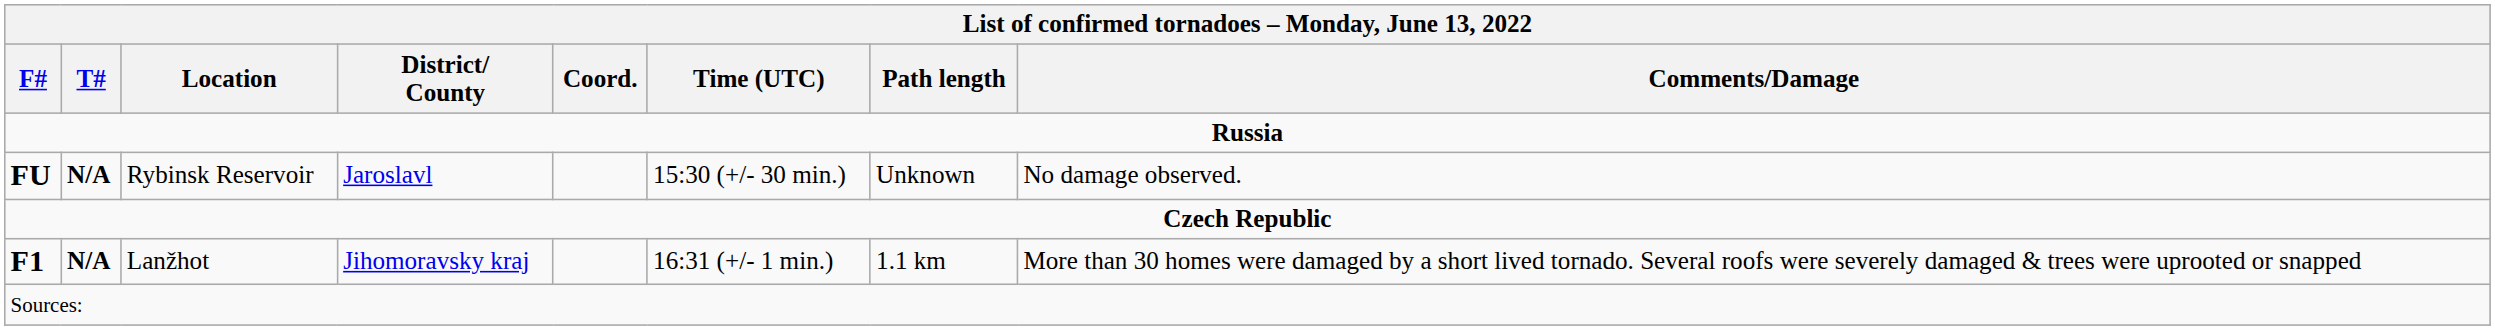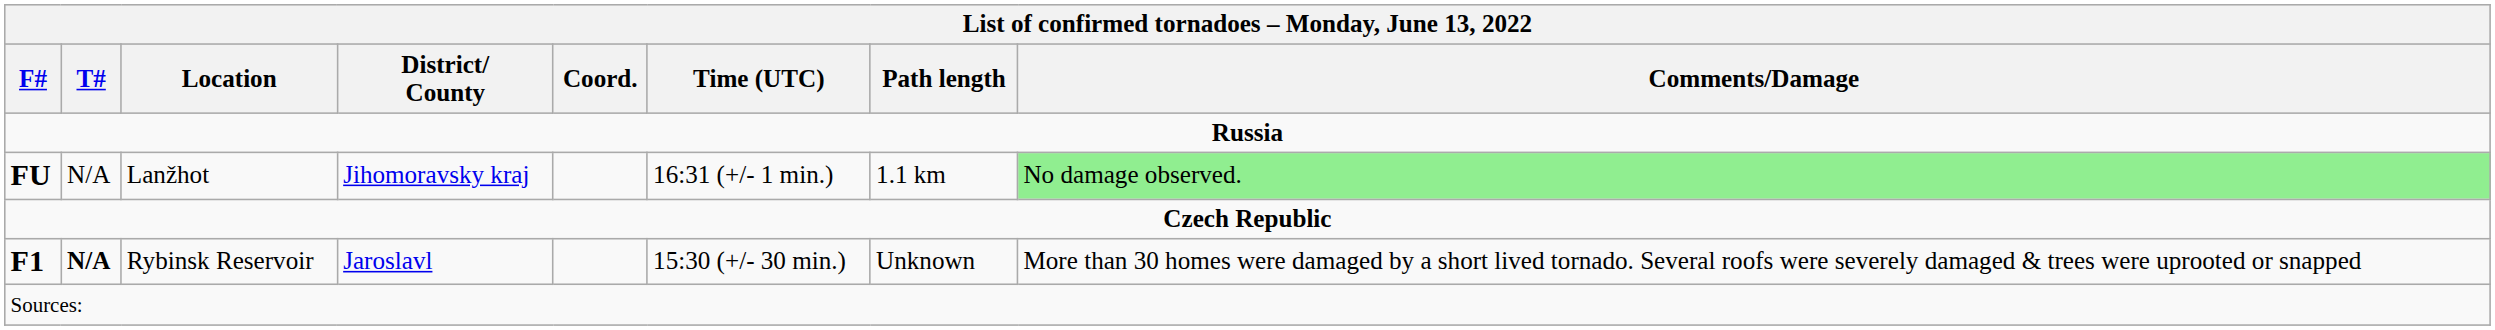(89, 175) bold -> (89, 175) normal
(220, 175) Rybinsk Reservoir -> (168, 175) Lanžhot
(388, 175) Jaroslavl -> (436, 175) Jihomoravsky kraj
(750, 175) 15:30 (+/- 30 min.) -> (743, 175) 16:31 (+/- 1 min.)
(926, 175) Unknown -> (911, 175) 1.1 km
(1133, 175) no background -> (1133, 175) lightgreen background
(168, 261) Lanžhot -> (220, 261) Rybinsk Reservoir
(436, 261) Jihomoravsky kraj -> (388, 261) Jaroslavl
(743, 261) 16:31 (+/- 1 min.) -> (750, 261) 15:30 (+/- 30 min.)
(911, 261) 1.1 km -> (926, 261) Unknown
